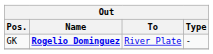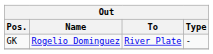(76, 41) bold -> (76, 41) normal
